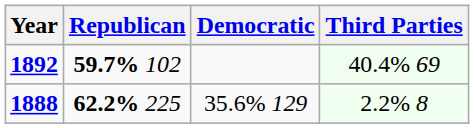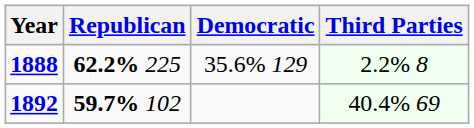rows swapped: (34, 64) <-> (34, 103)
